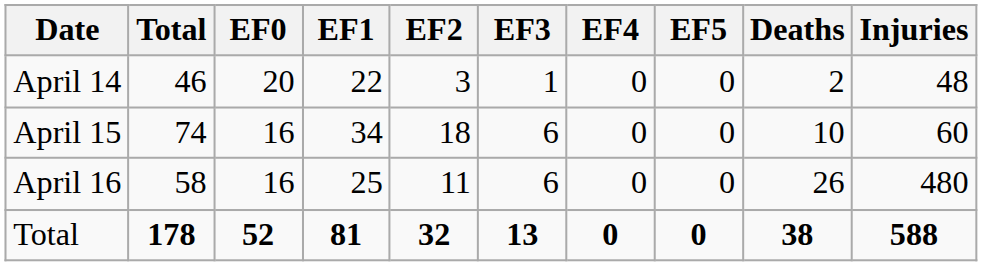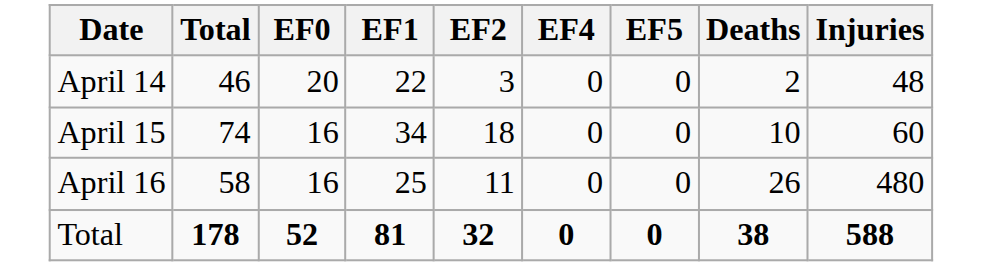- column: (522, 30)
